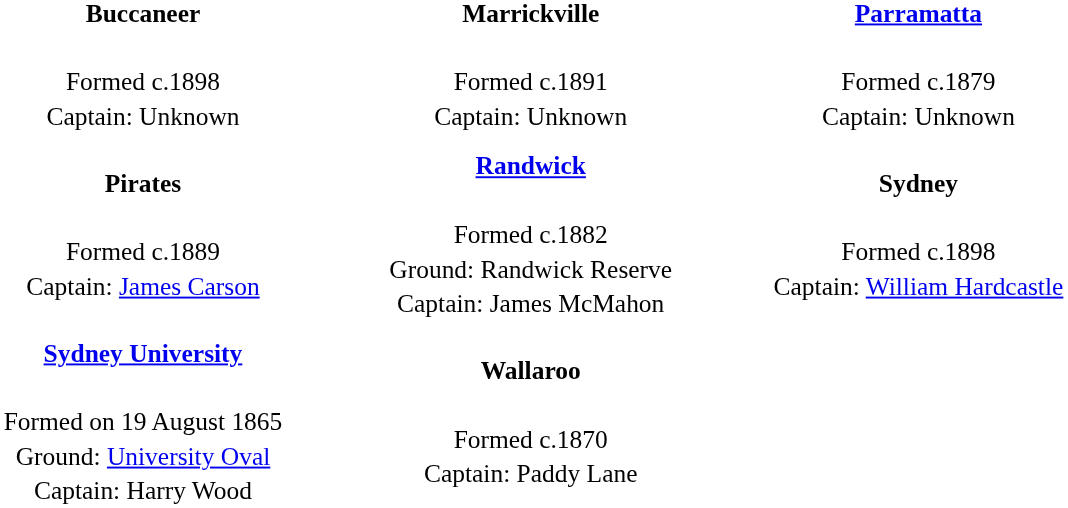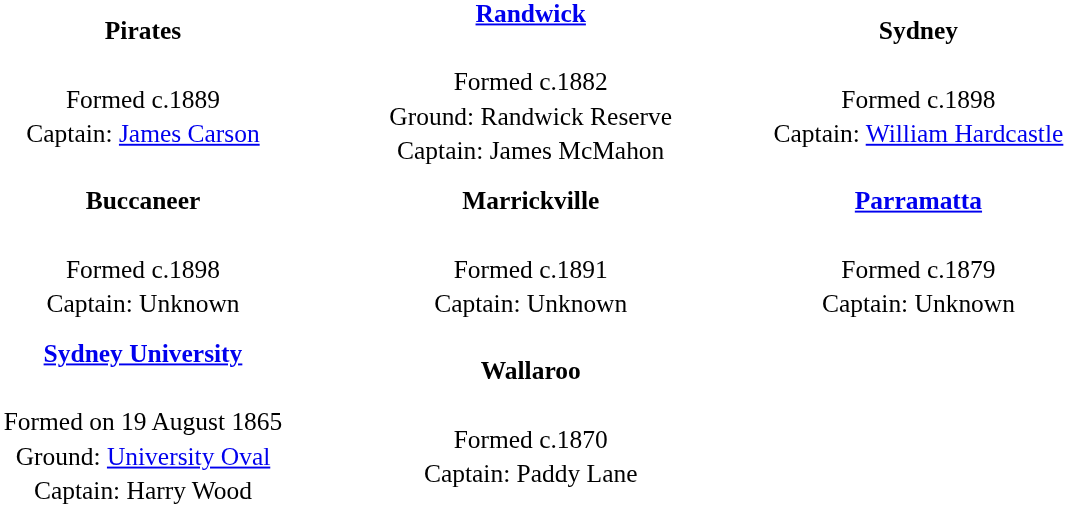rows swapped: (143, 63) <-> (143, 233)
